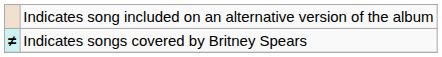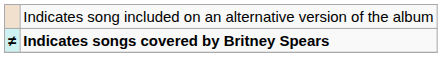(165, 40) normal -> (176, 40) bold
